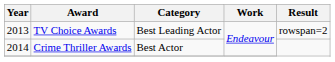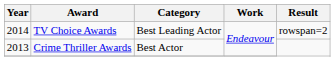(18, 30) 2013 -> (18, 30) 2014
(18, 47) 2014 -> (18, 47) 2013
